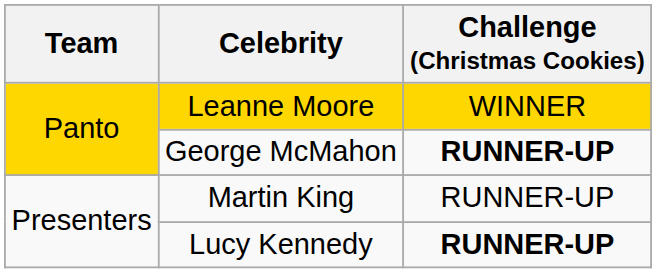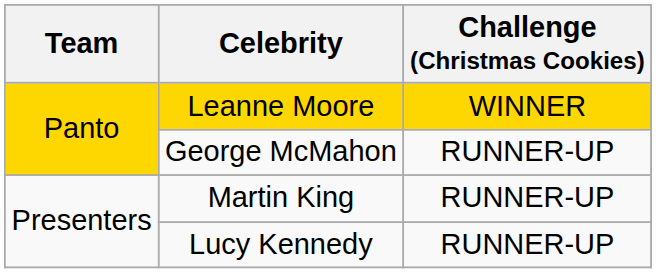(527, 151) bold -> (527, 151) normal
(527, 243) bold -> (527, 243) normal
